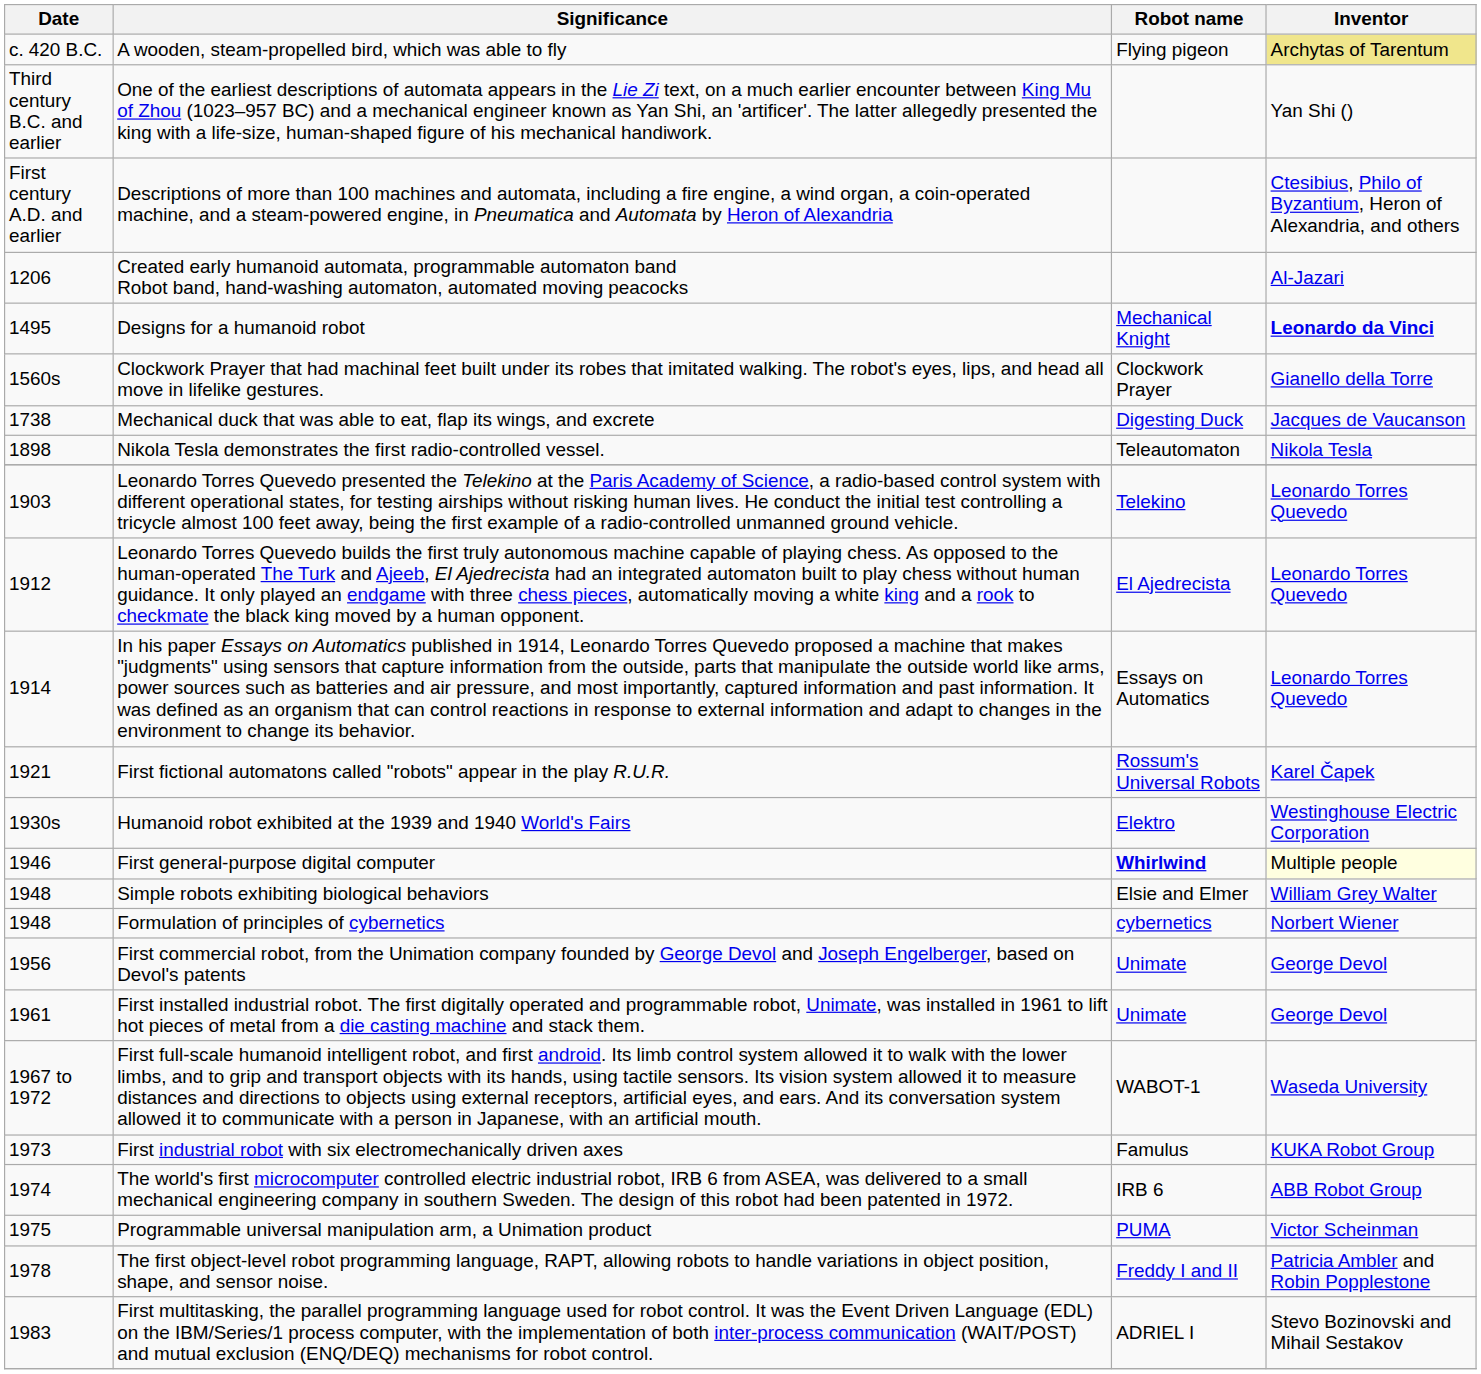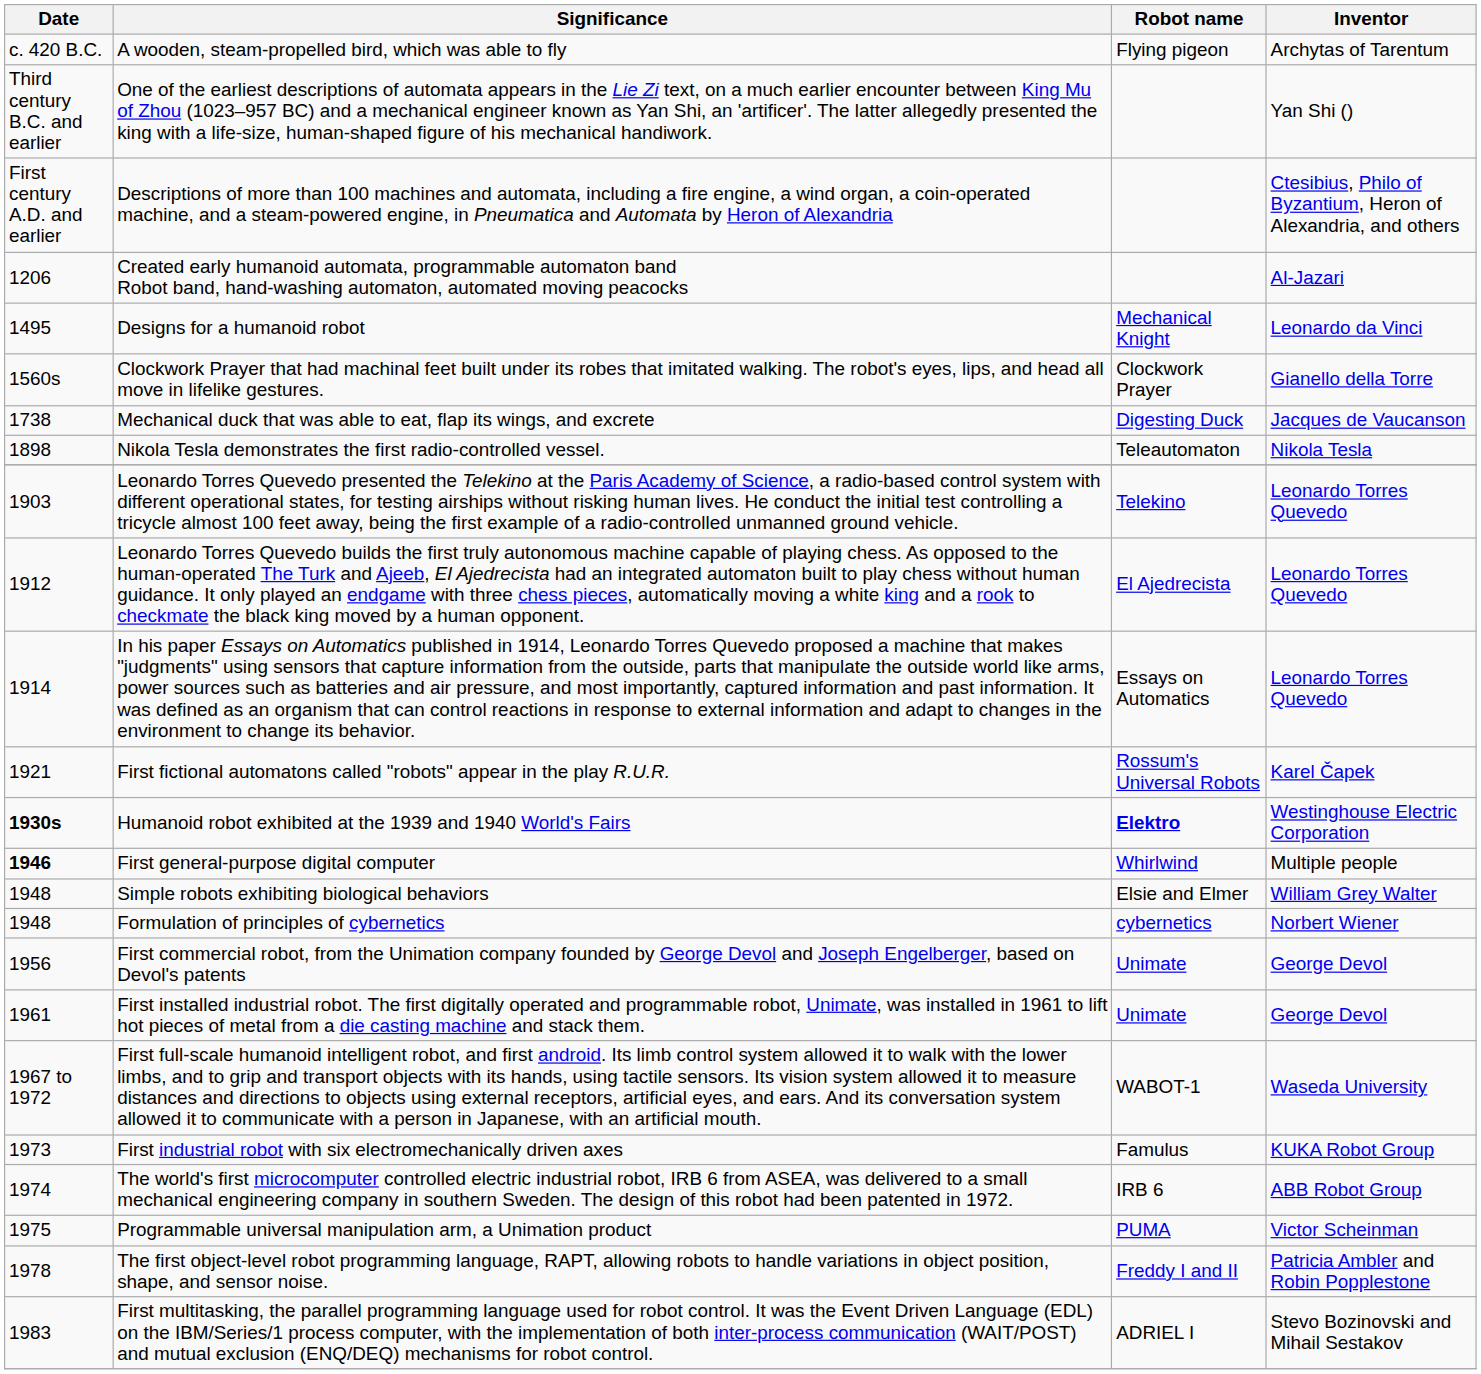(1360, 49) khaki background -> (1360, 49) no background
(1352, 328) bold -> (1347, 328) normal
(35, 822) normal -> (35, 822) bold
(1146, 822) normal -> (1148, 822) bold
(30, 863) normal -> (30, 863) bold
(1161, 863) bold -> (1157, 863) normal
(1334, 863) lightyellow background -> (1334, 863) no background
